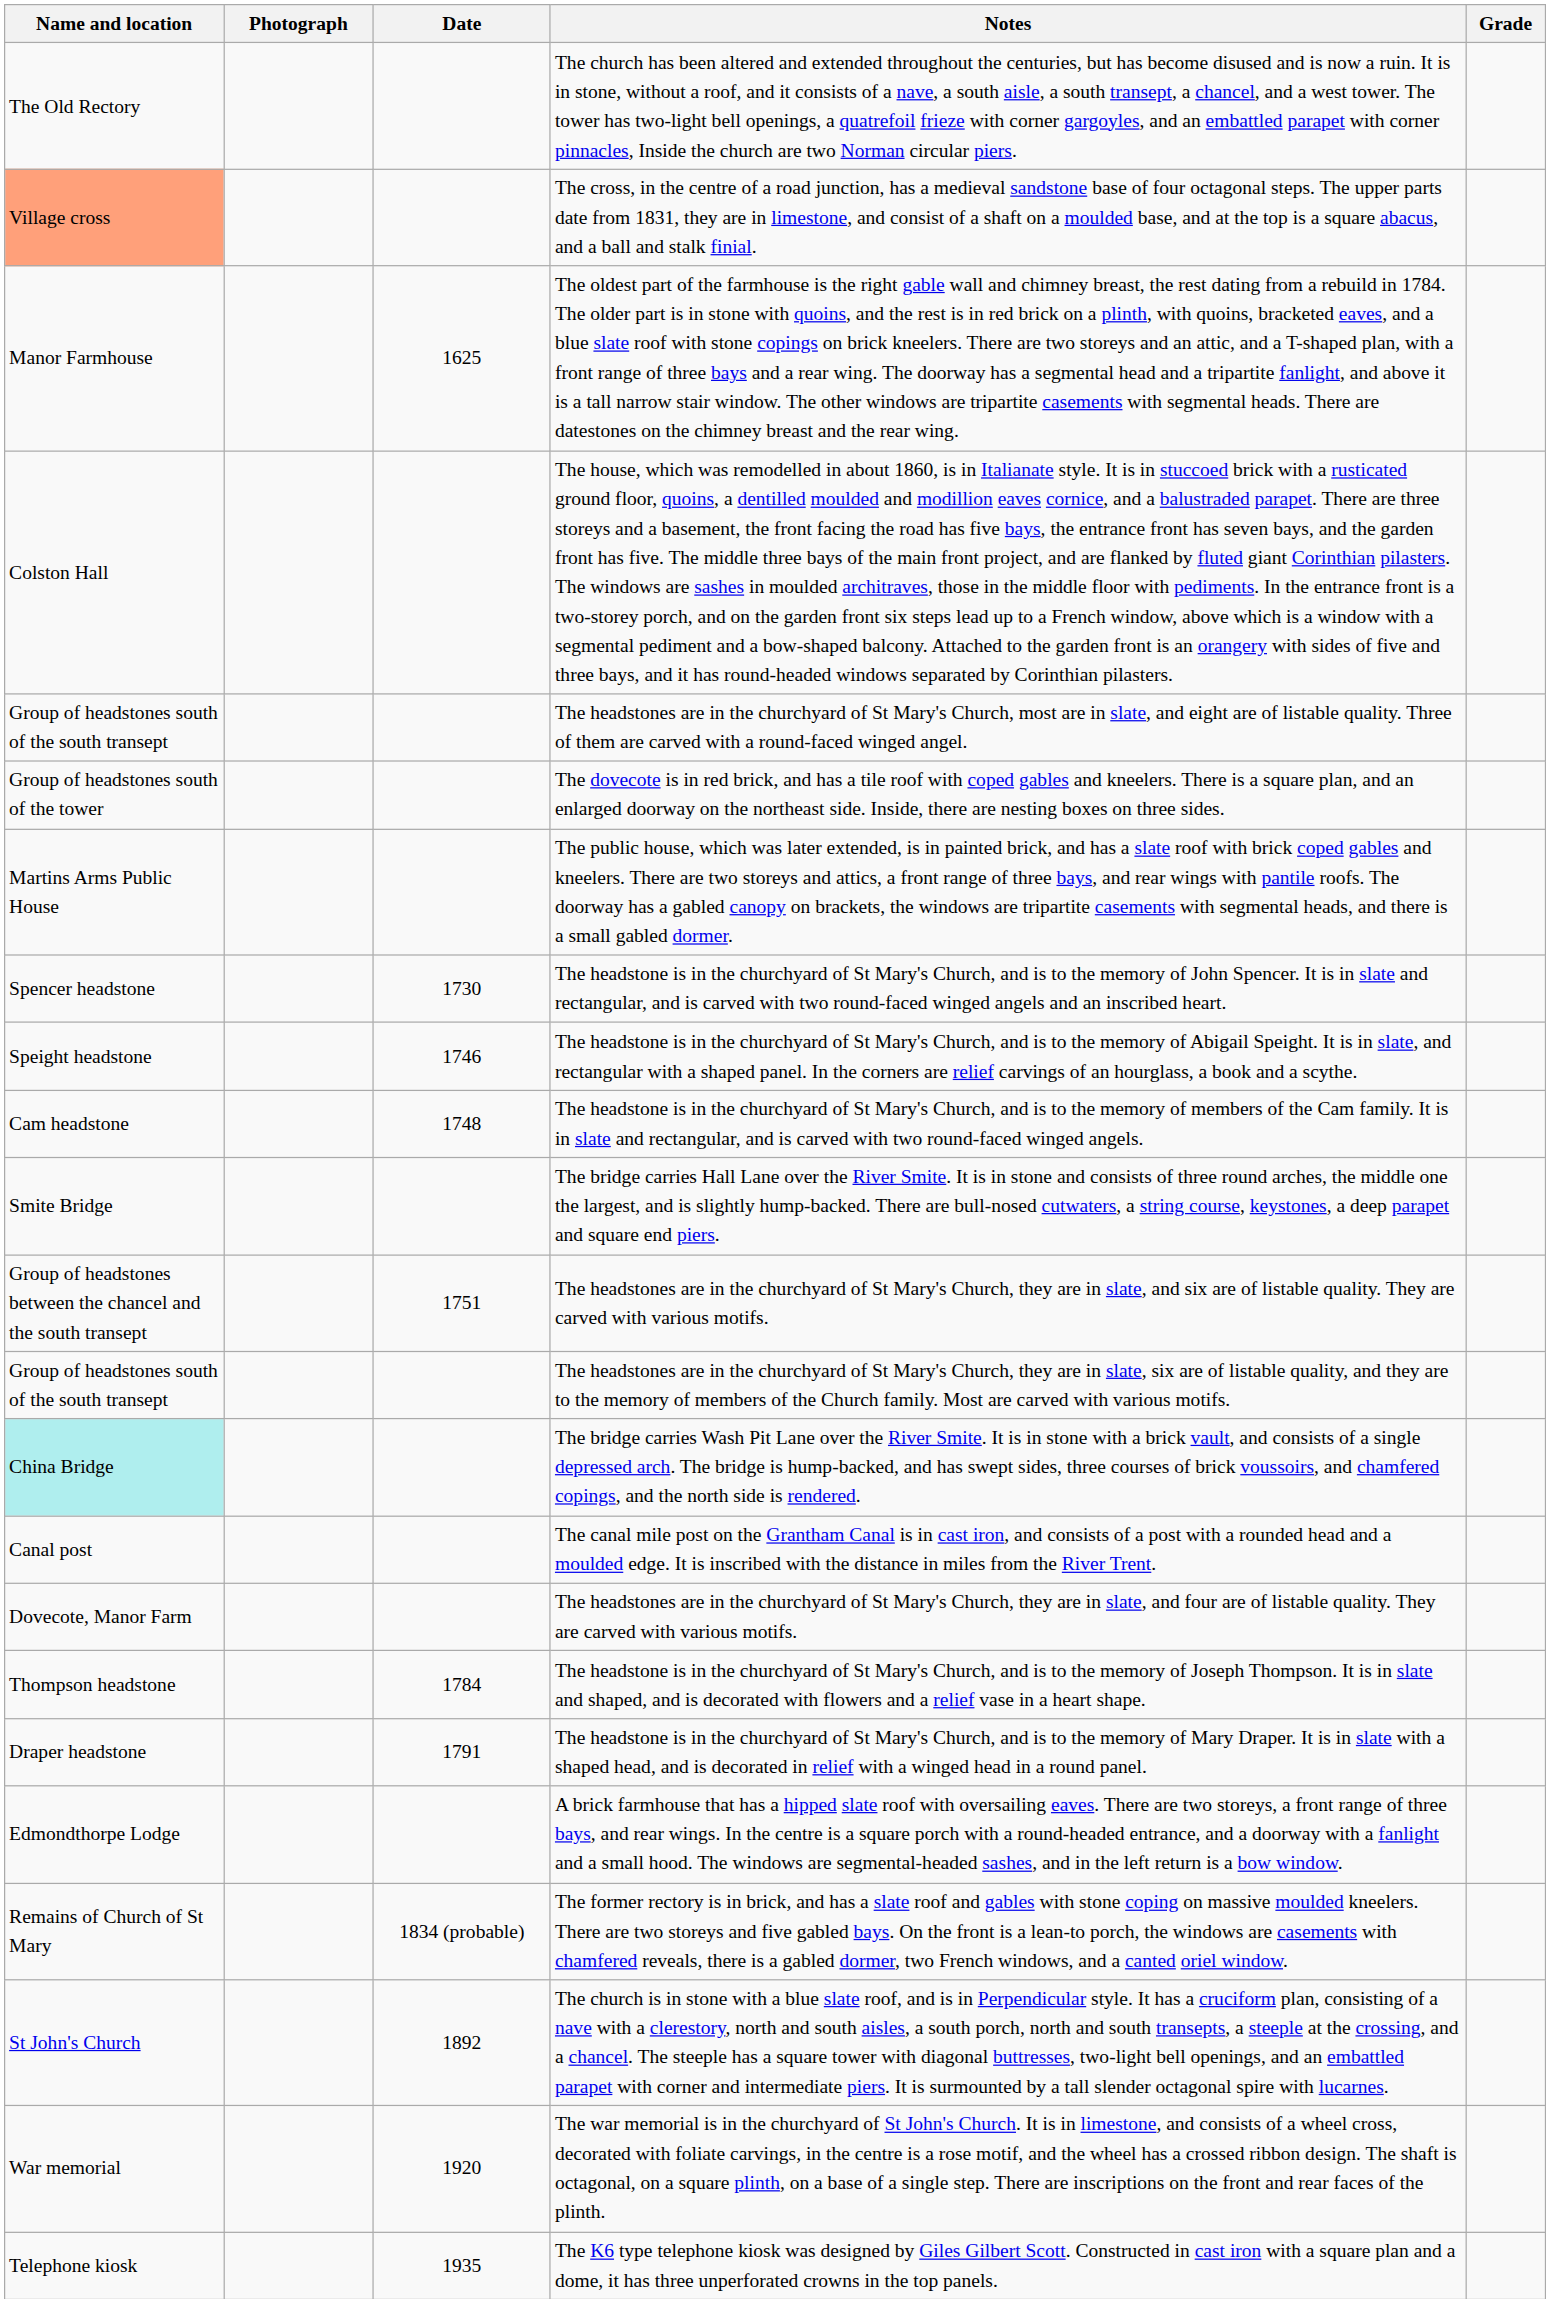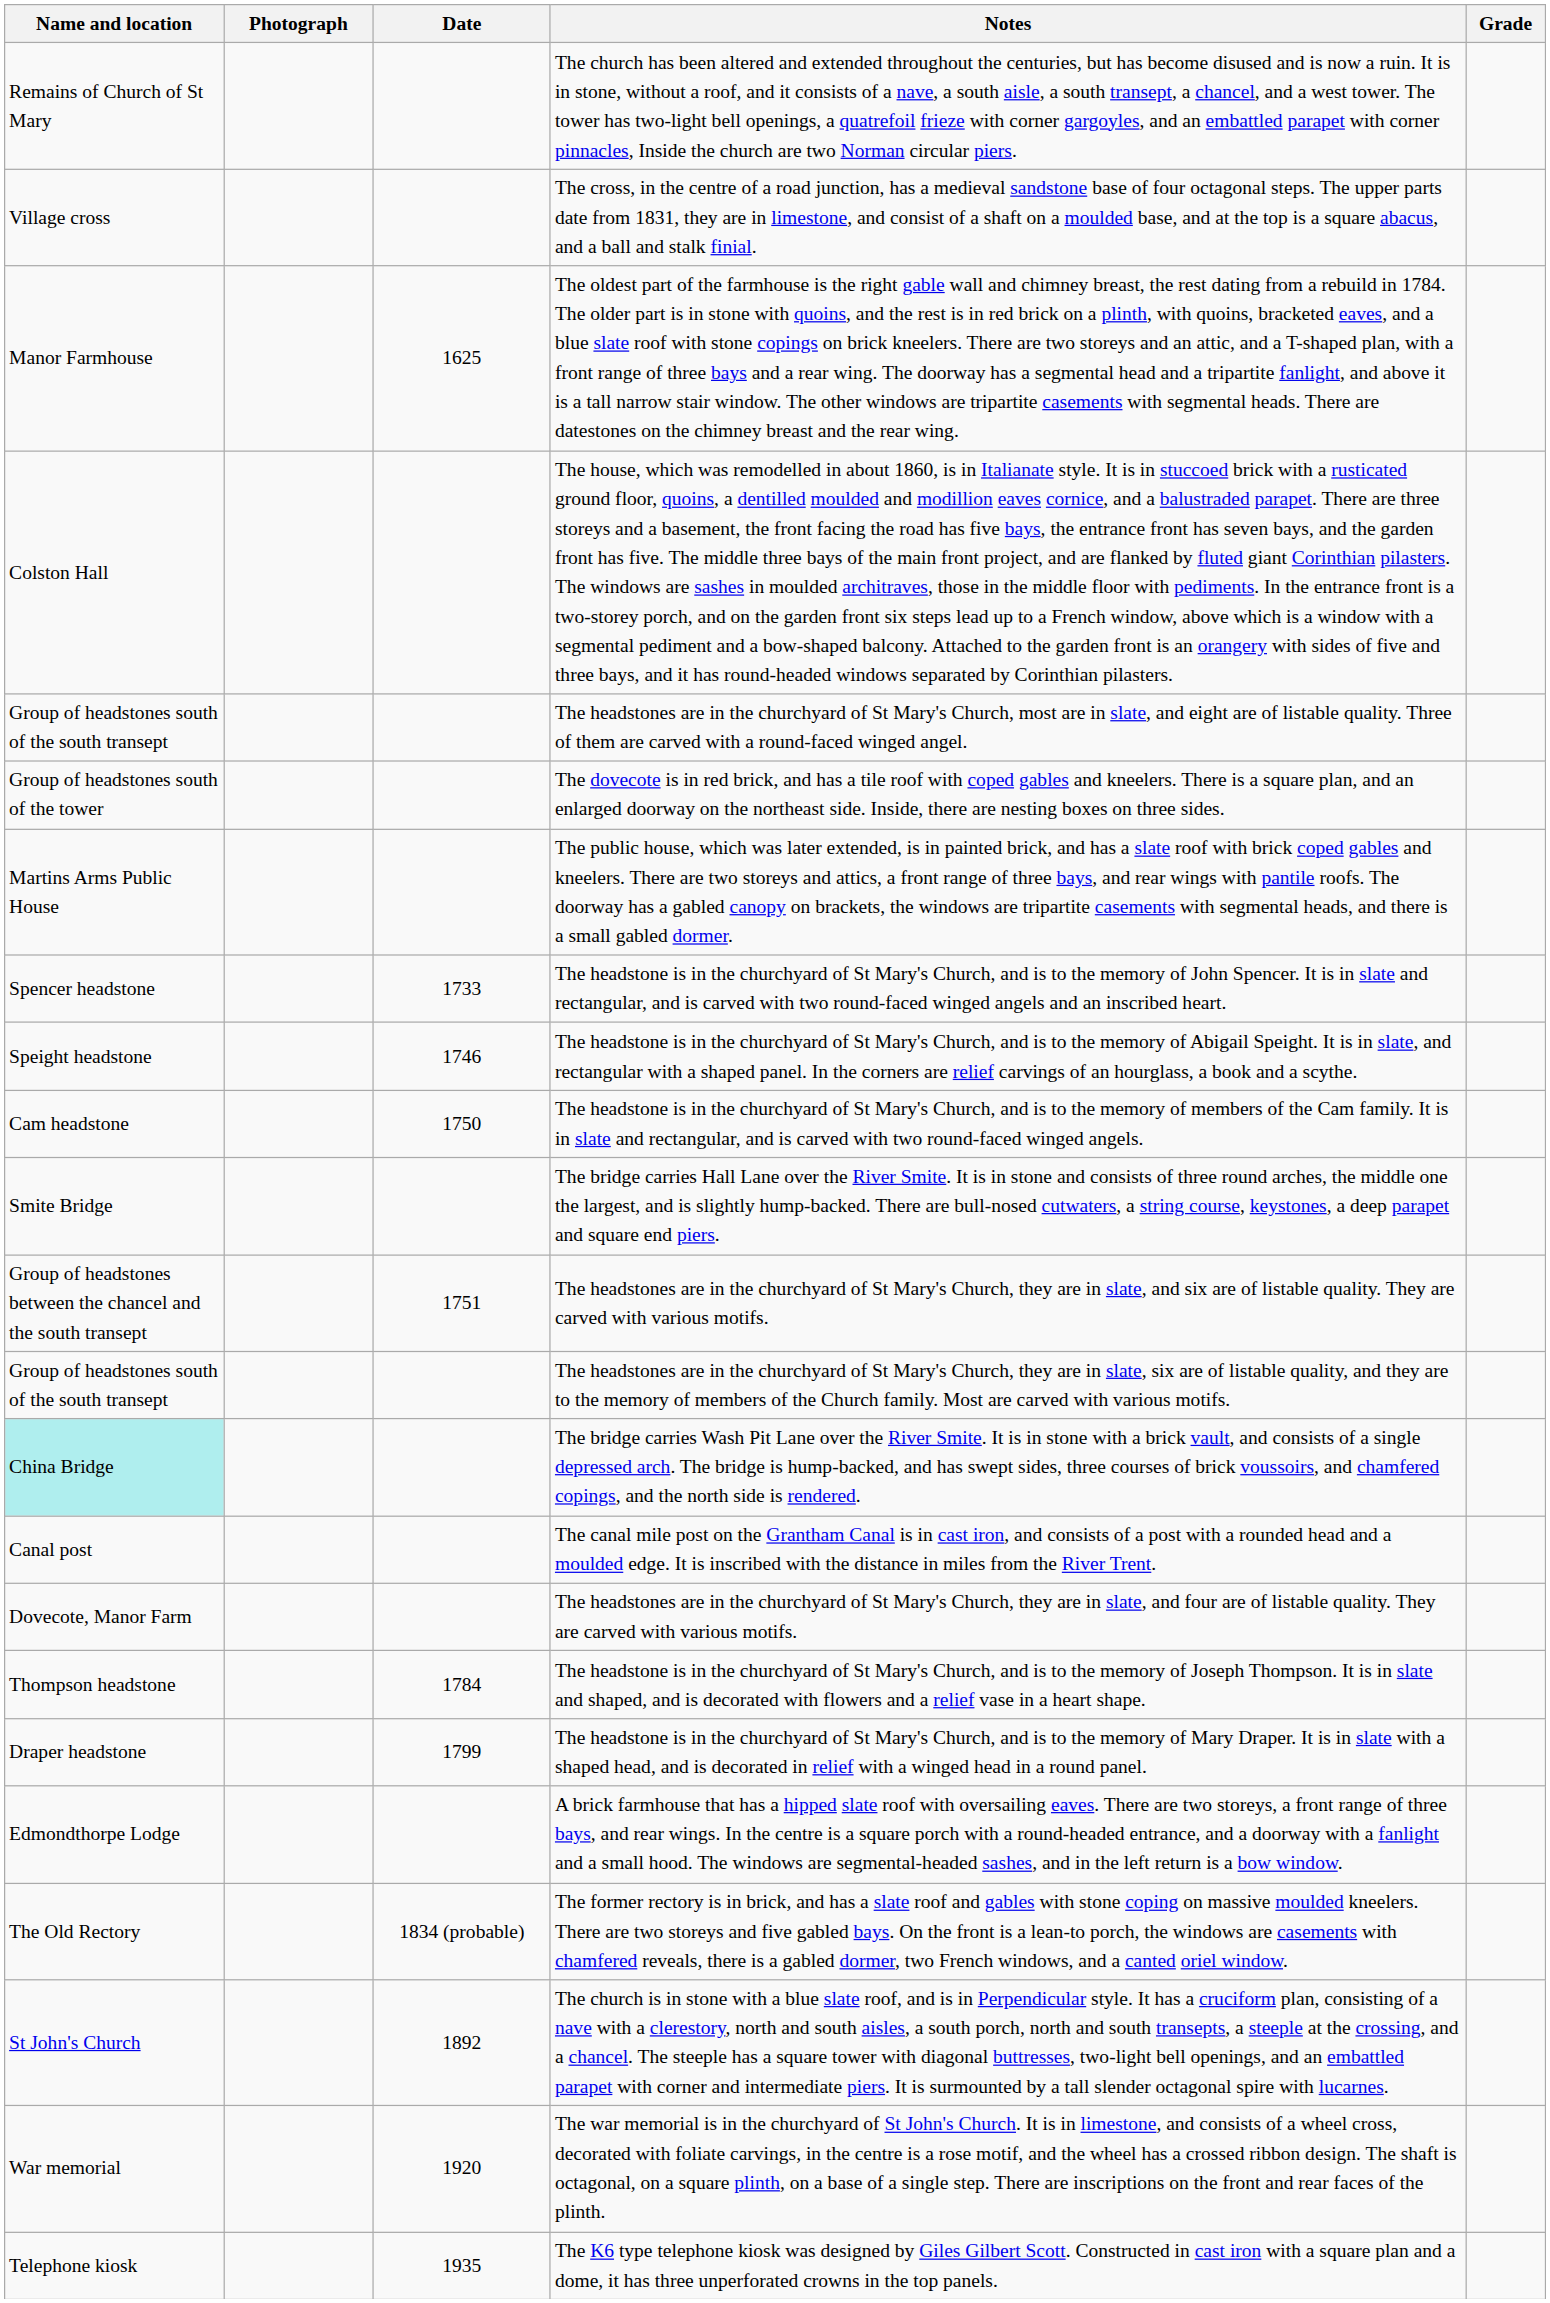(75, 105) The Old Rectory -> (106, 105) Remains of Church of St Mary
(60, 217) lightsalmon background -> (60, 217) no background
(462, 988) 1730 -> (462, 988) 1733
(462, 1123) 1748 -> (462, 1123) 1750
(462, 1752) 1791 -> (462, 1752) 1799
(106, 1931) Remains of Church of St Mary -> (75, 1931) The Old Rectory
